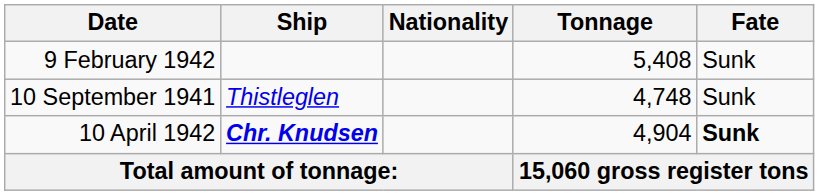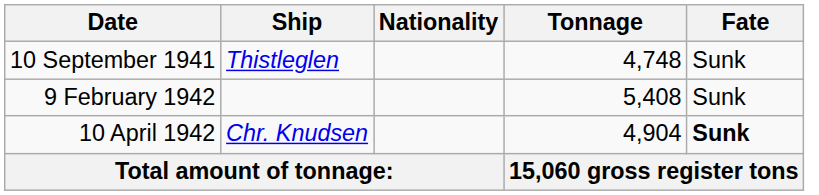rows swapped: (113, 97) <-> (130, 60)
(302, 134) bold -> (297, 134) normal
